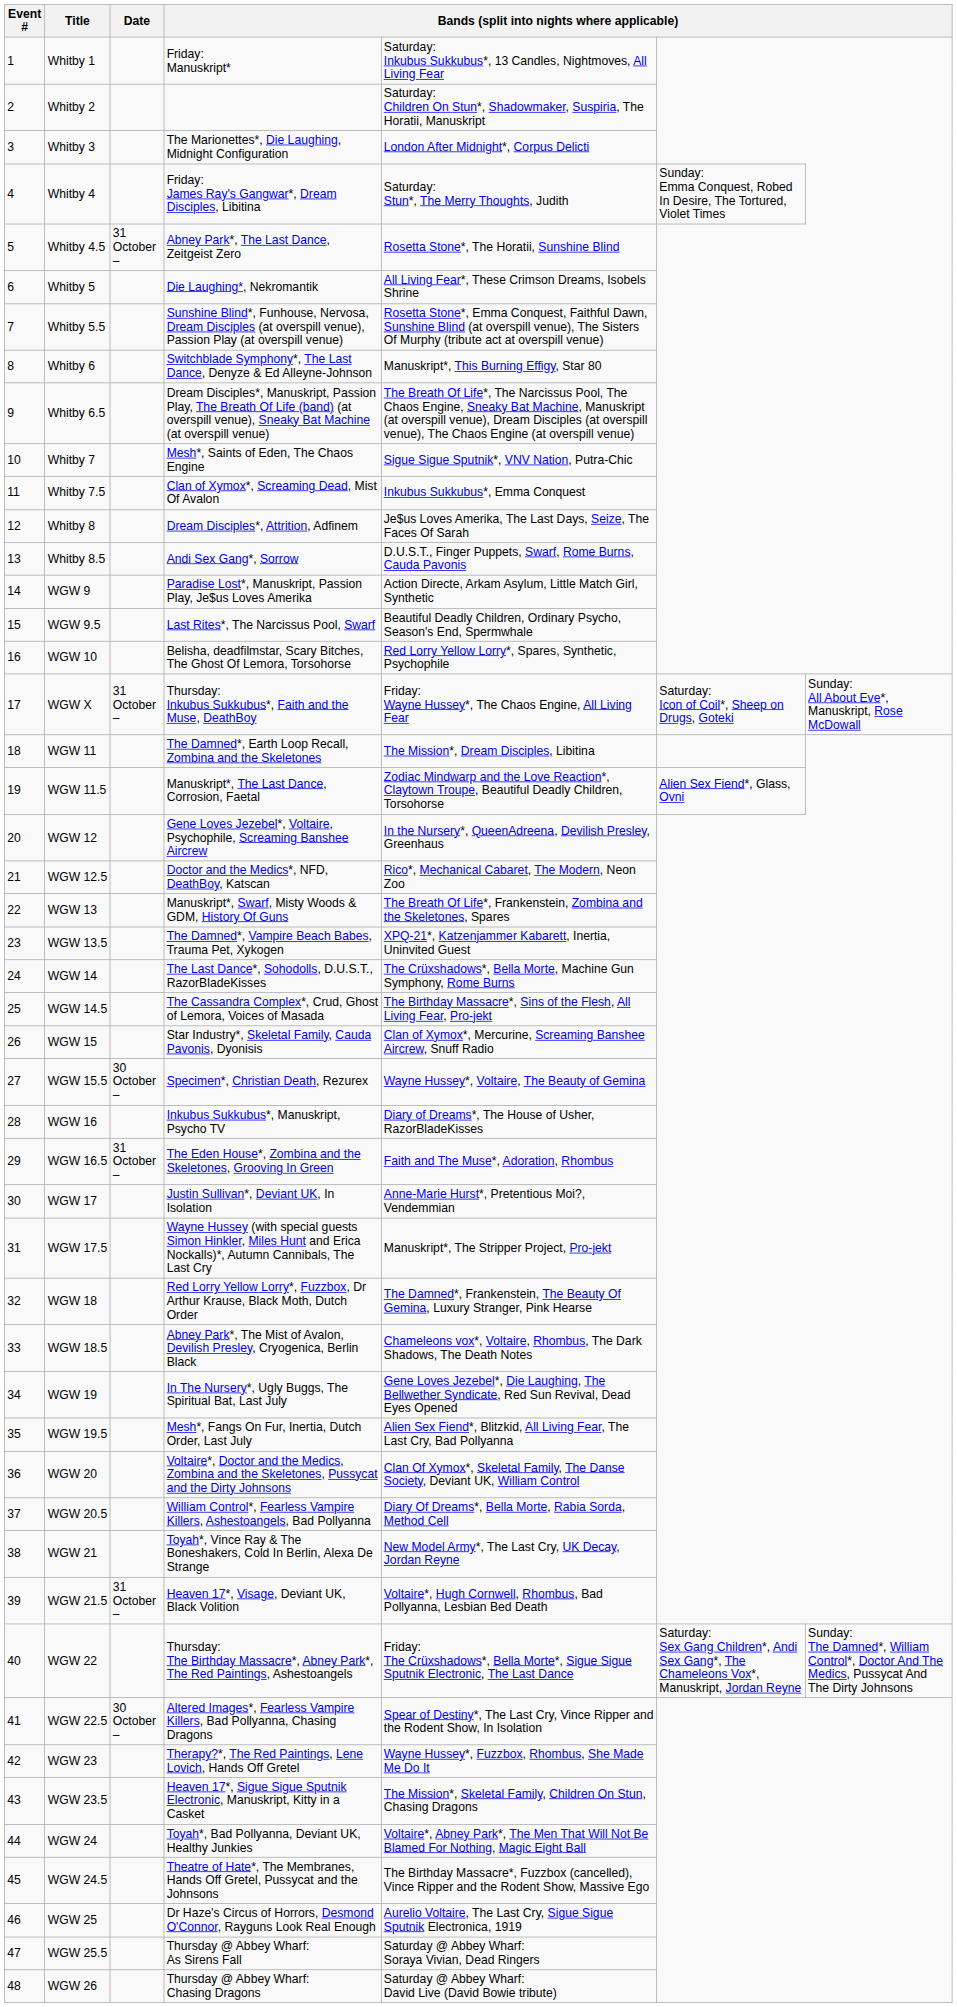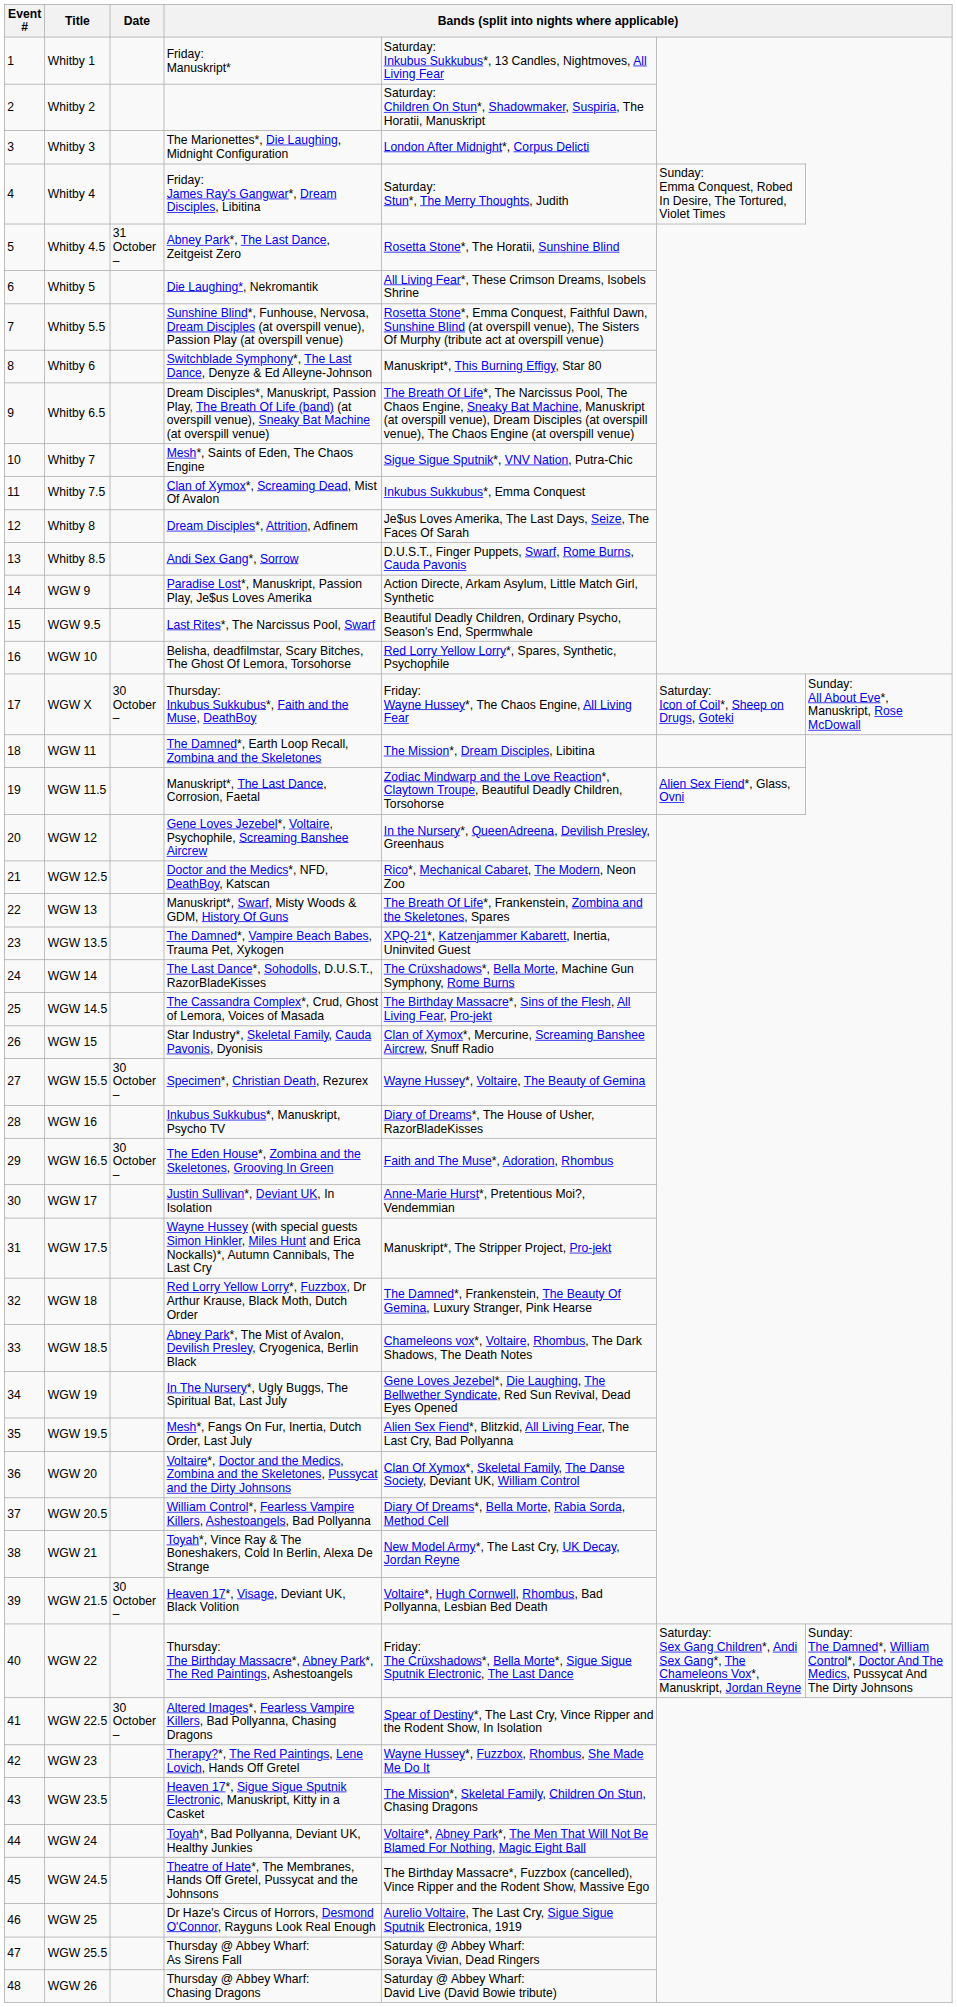(134, 704) 31 October – -> (134, 704) 30 October –
(134, 1161) 31 October – -> (134, 1161) 30 October –
(134, 1600) 31 October – -> (134, 1600) 30 October –
